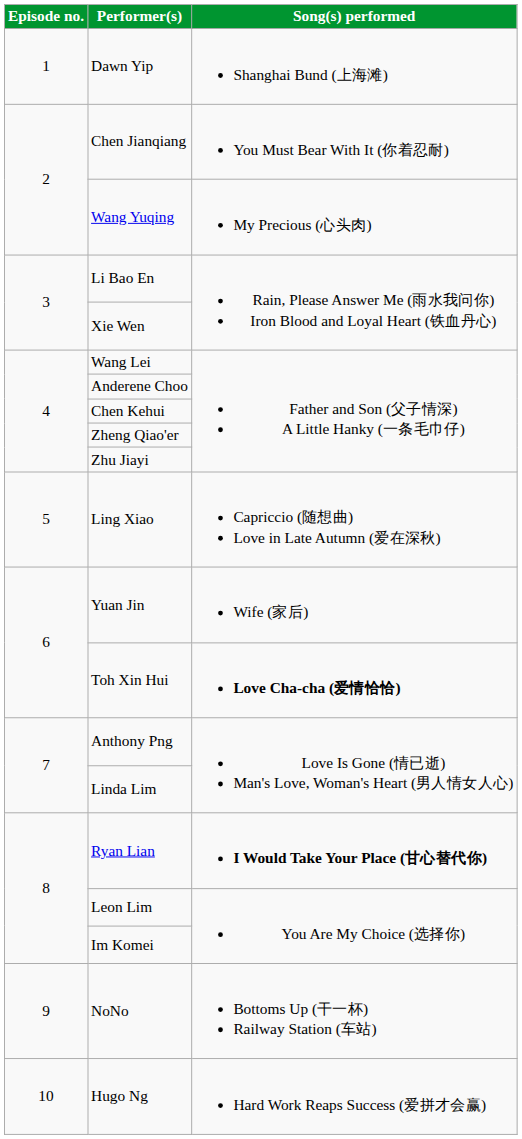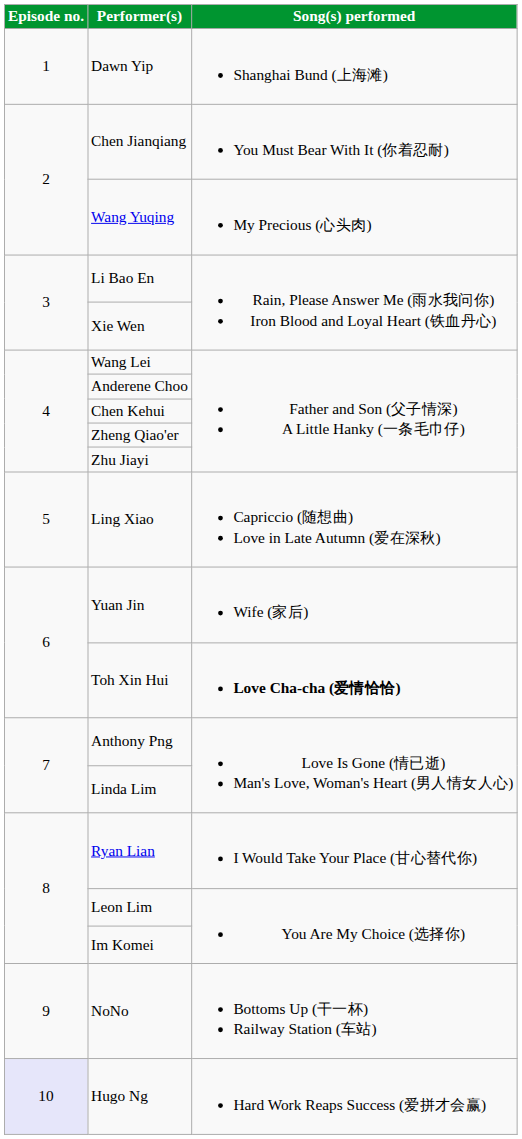(354, 859) bold -> (354, 859) normal
(46, 1096) no background -> (46, 1096) lavender background
